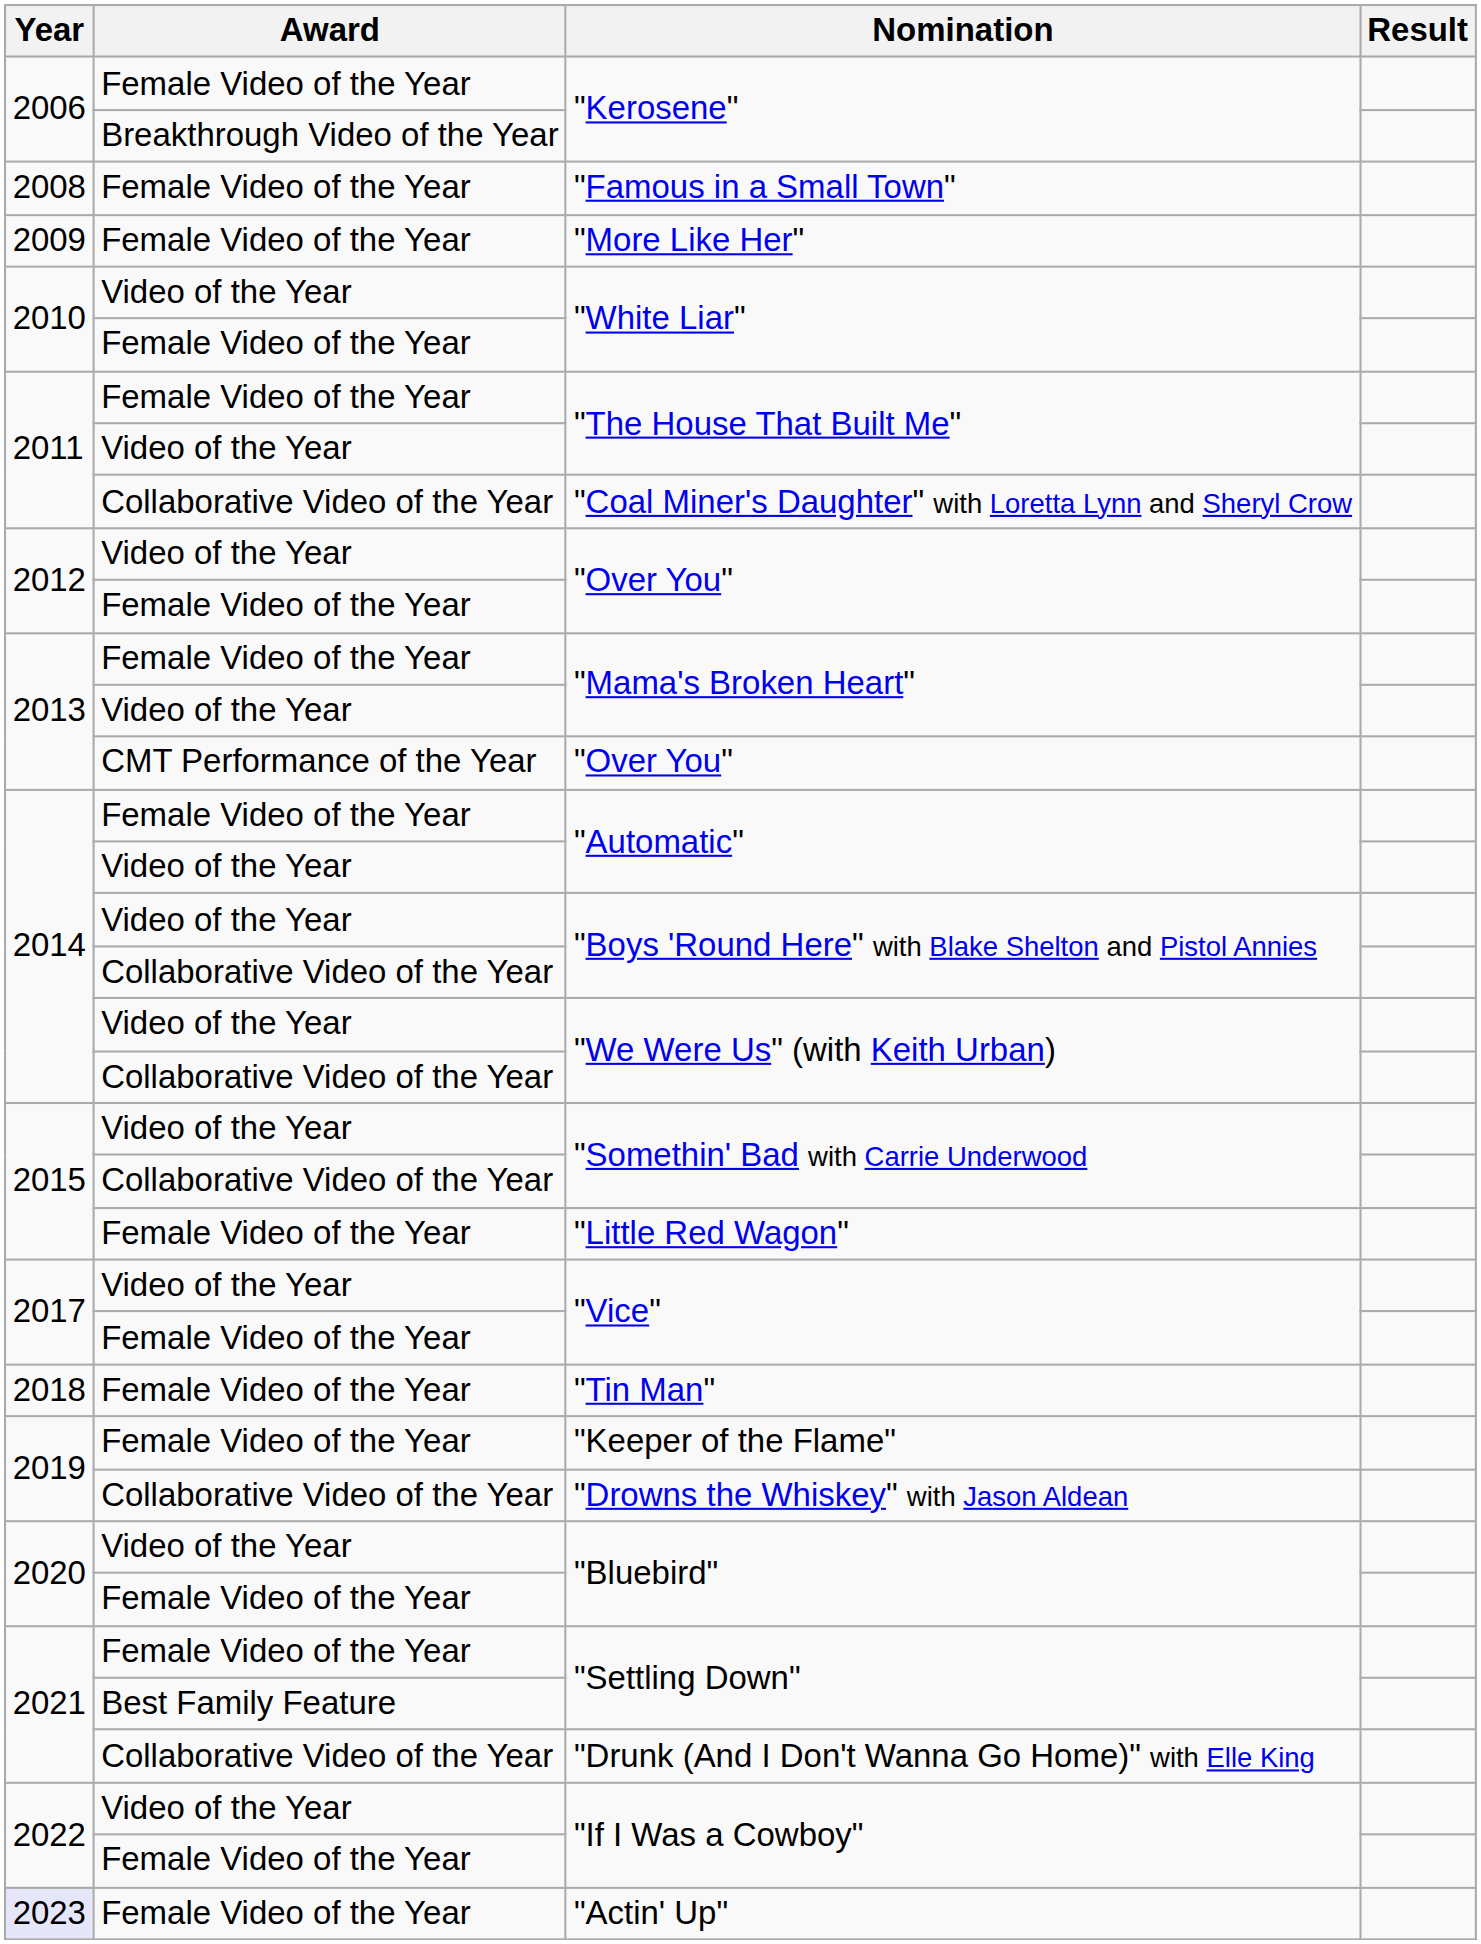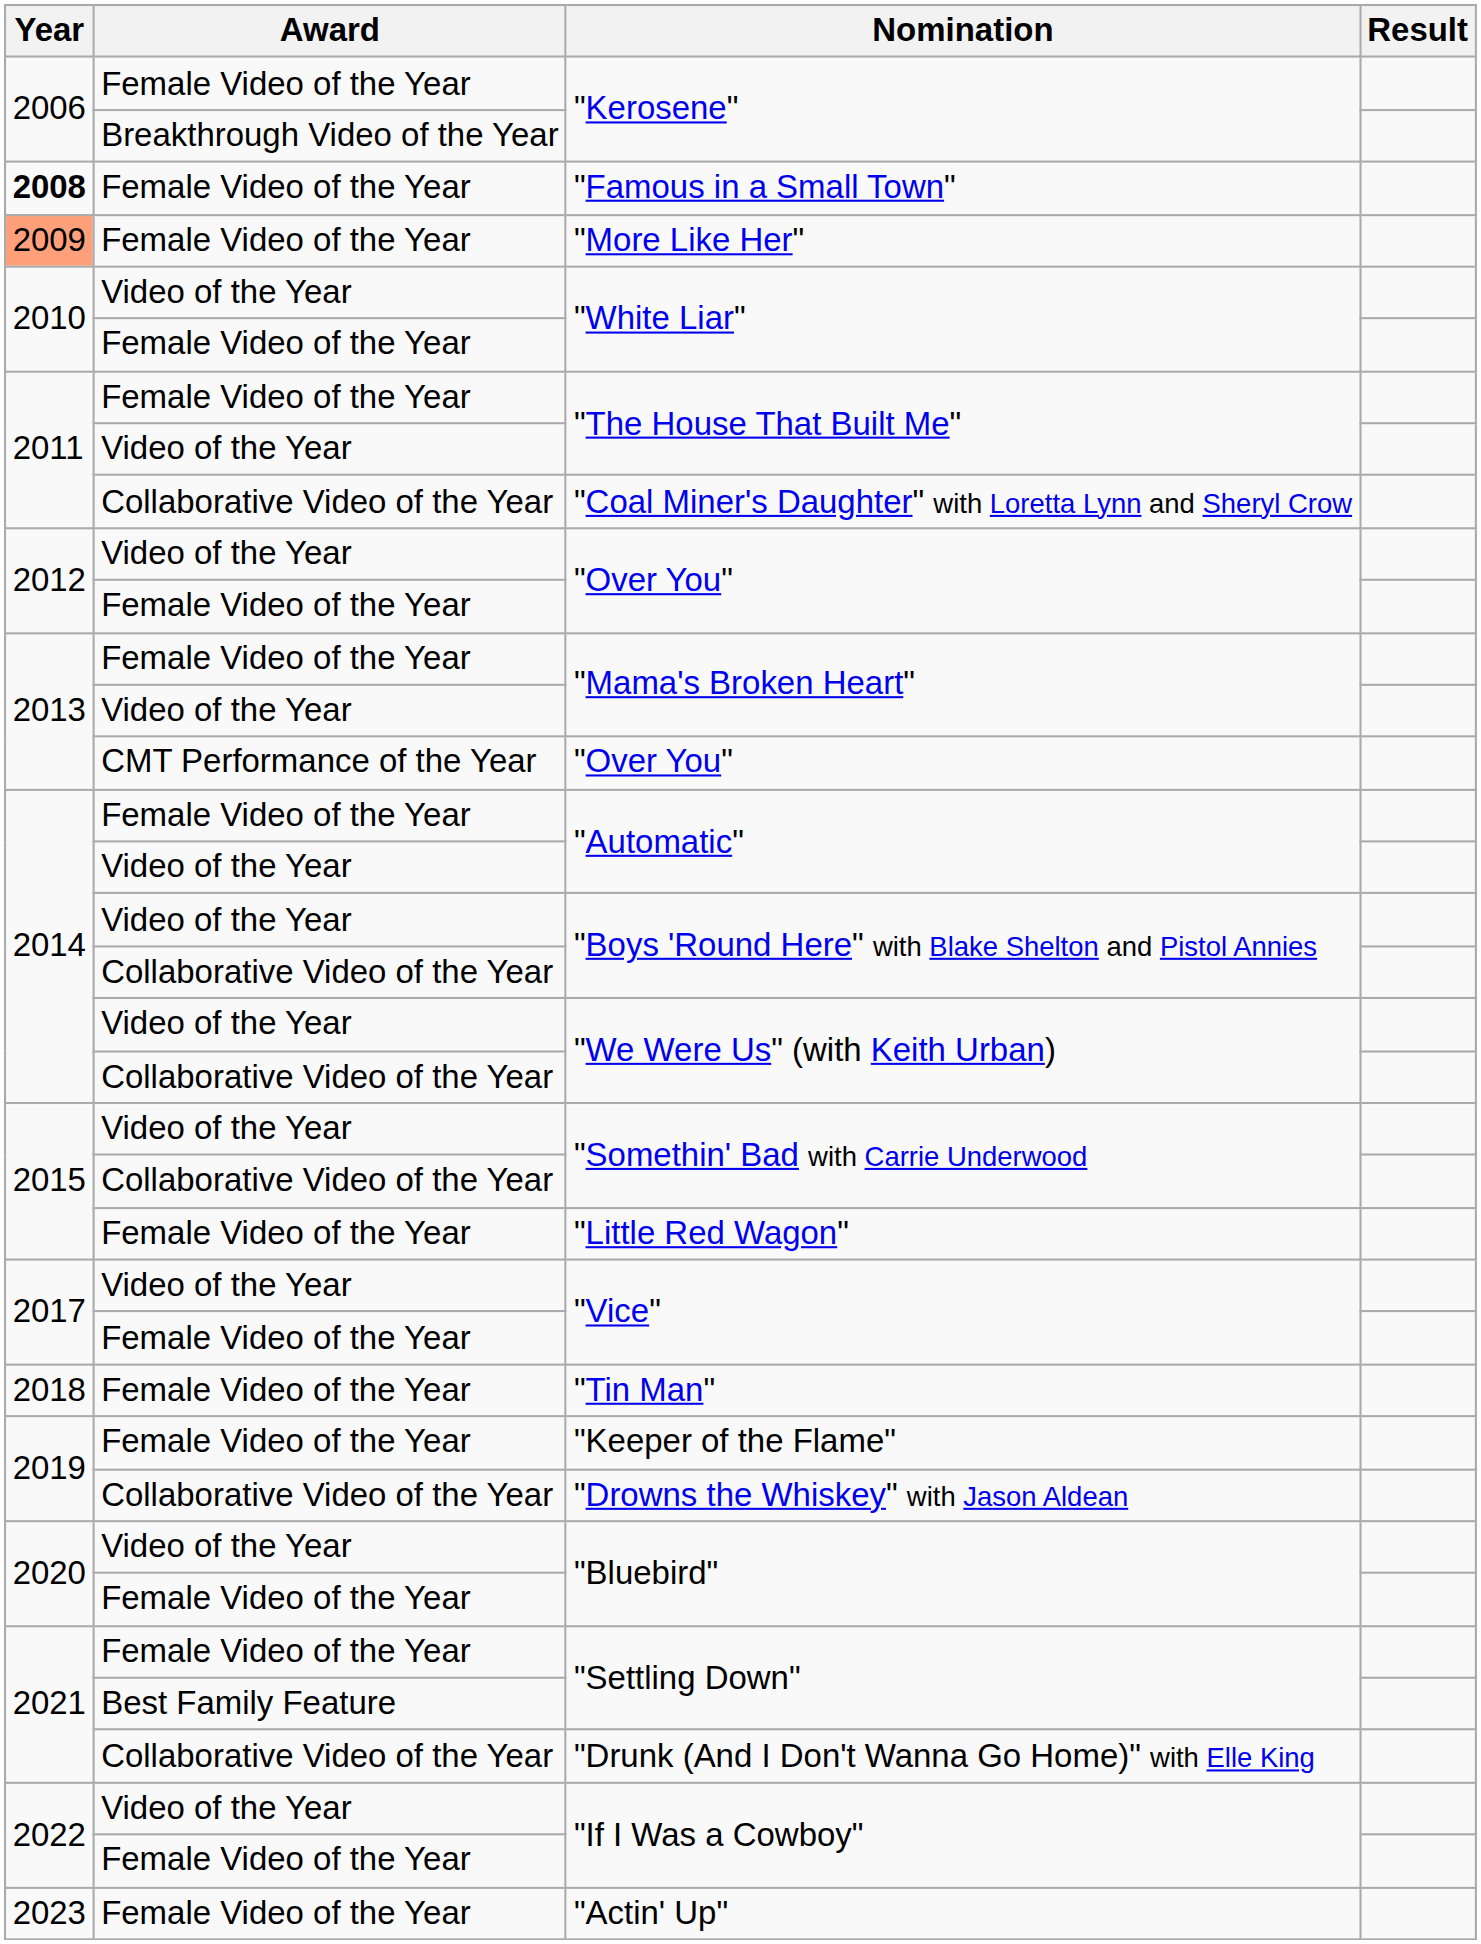(49, 187) normal -> (49, 187) bold
(49, 239) no background -> (49, 239) lightsalmon background
(49, 1912) lavender background -> (49, 1912) no background
